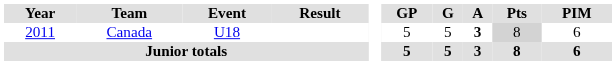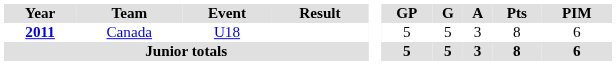(40, 32) normal -> (40, 32) bold
(478, 32) bold -> (478, 32) normal
(517, 32) lightgrey background -> (517, 32) no background
